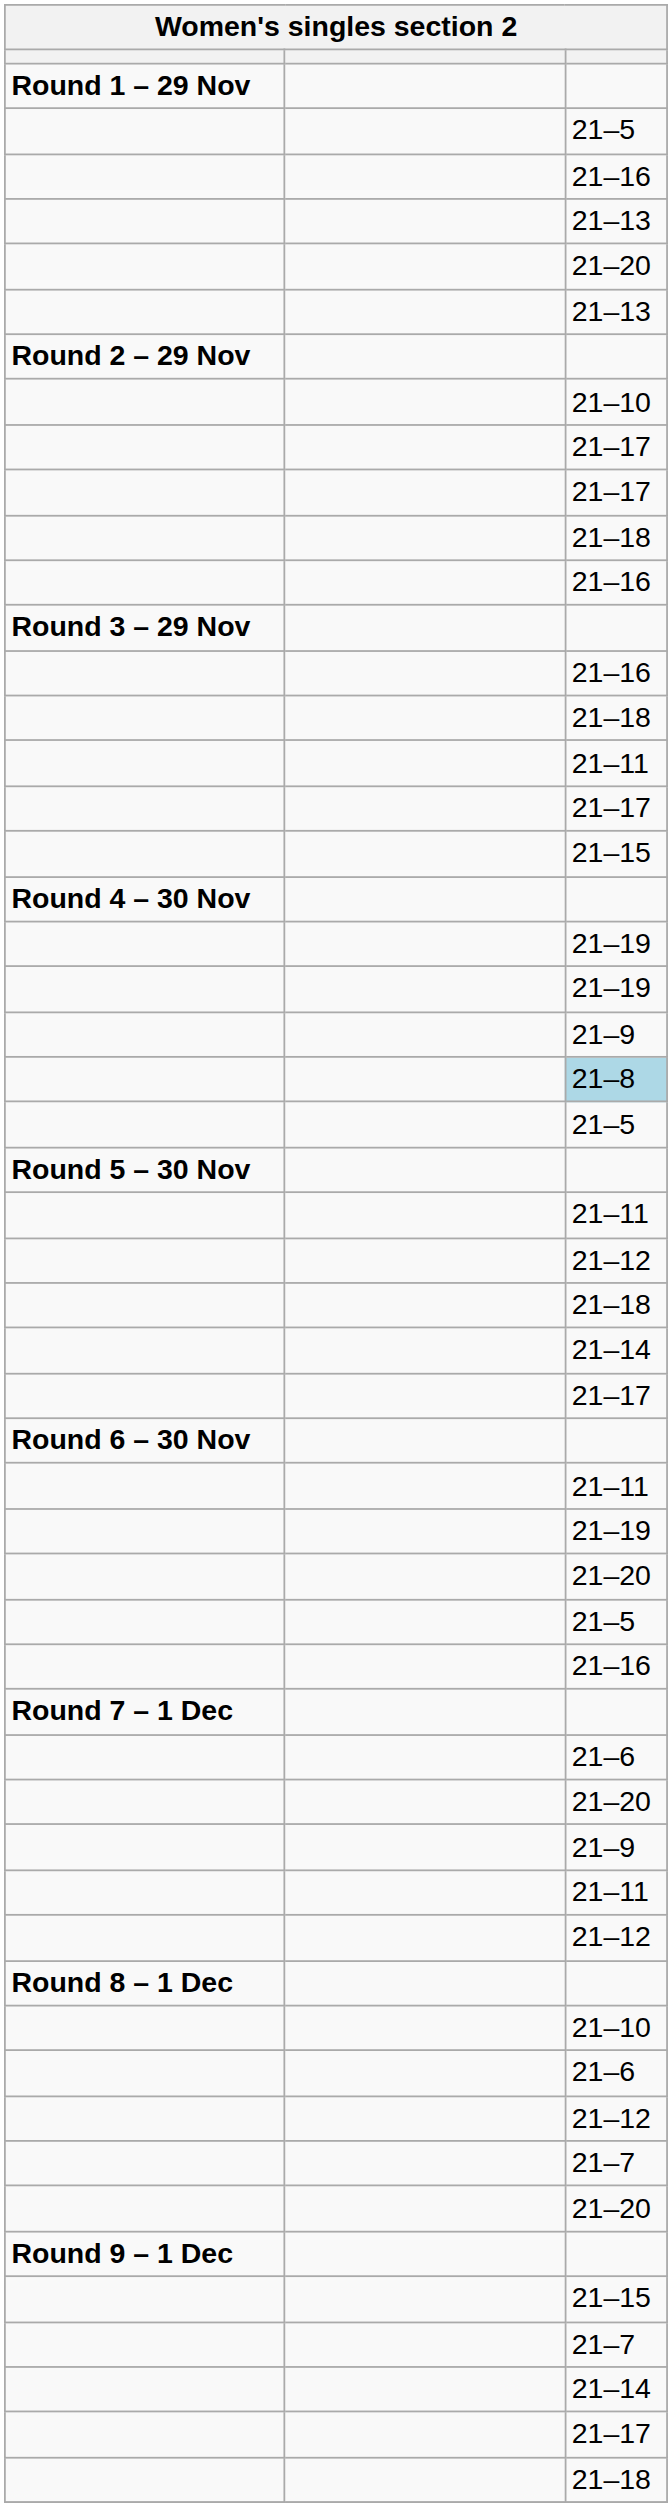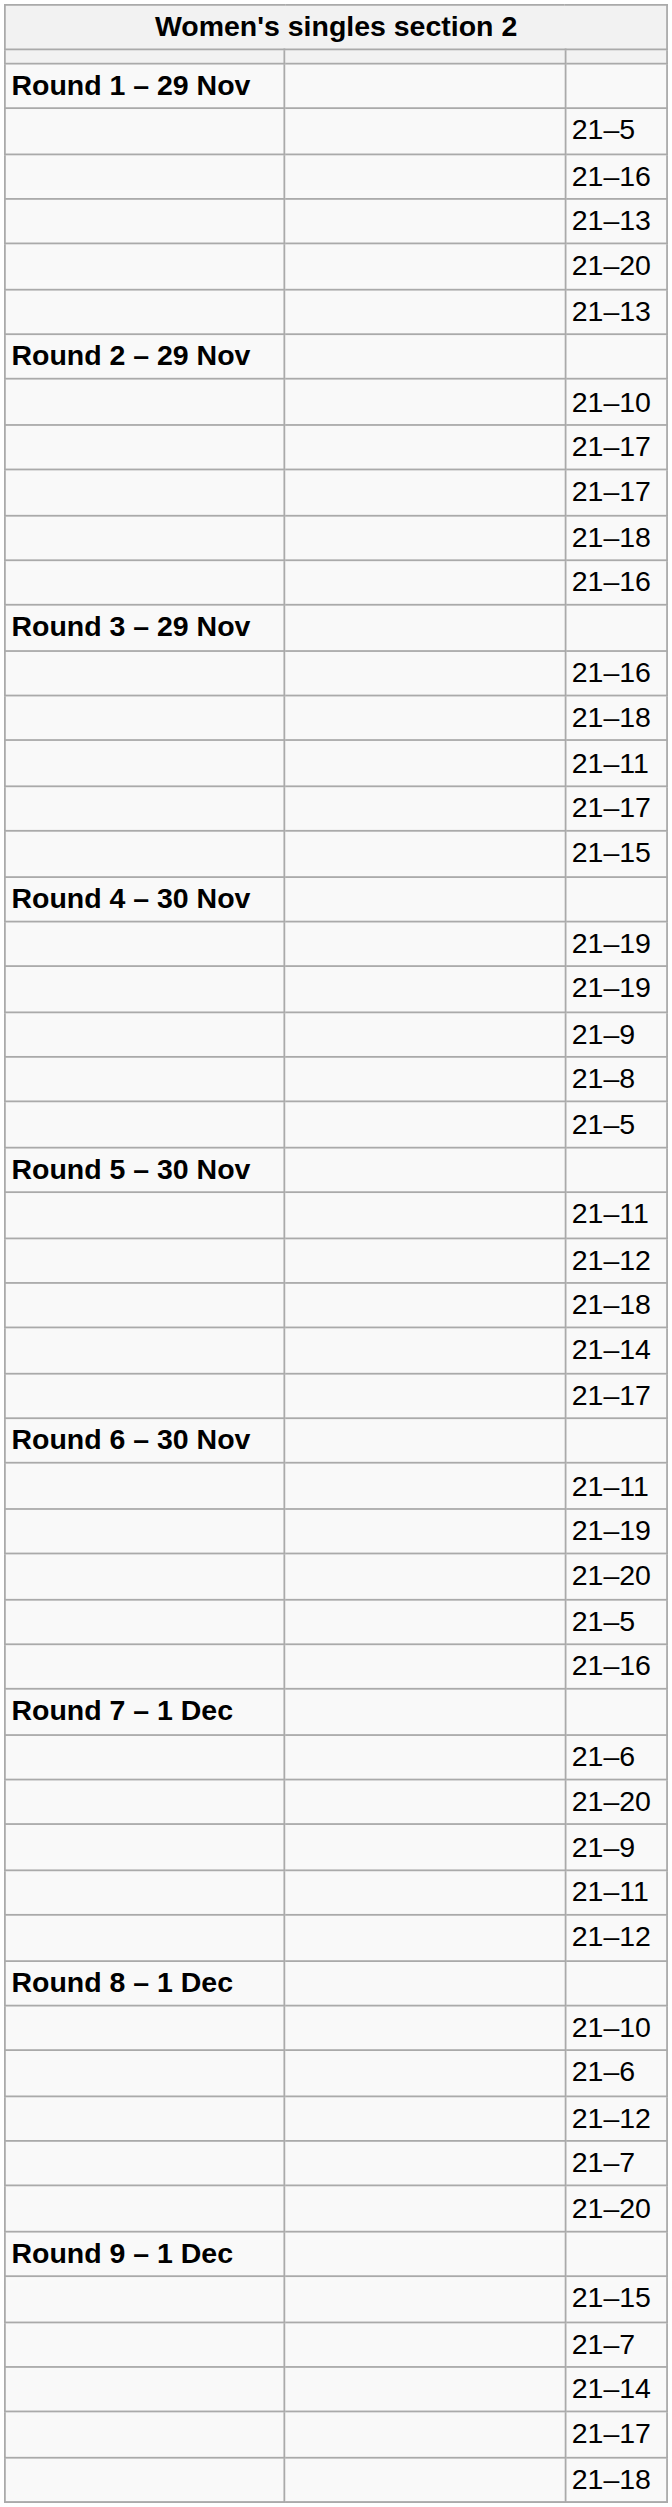(603, 1079) lightblue background -> (603, 1079) no background
